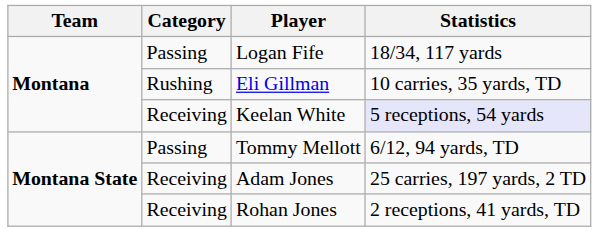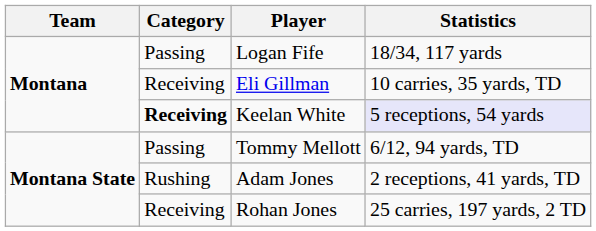(179, 84) Rushing -> (184, 84) Receiving
(187, 115) normal -> (186, 115) bold
(187, 178) Receiving -> (177, 178) Rushing
(478, 178) 25 carries, 197 yards, 2 TD -> (475, 178) 2 receptions, 41 yards, TD
(475, 209) 2 receptions, 41 yards, TD -> (478, 209) 25 carries, 197 yards, 2 TD
